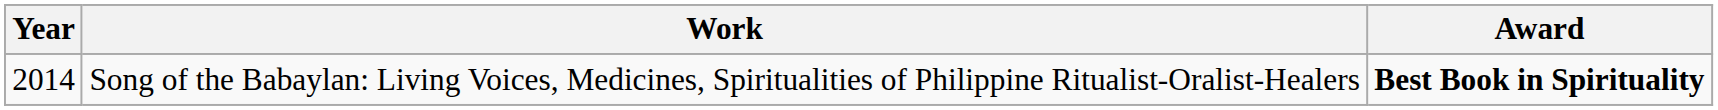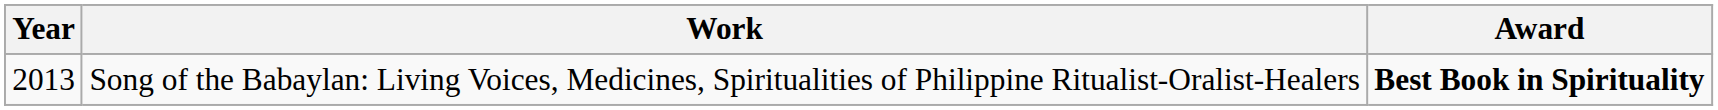(44, 79) 2014 -> (44, 79) 2013
